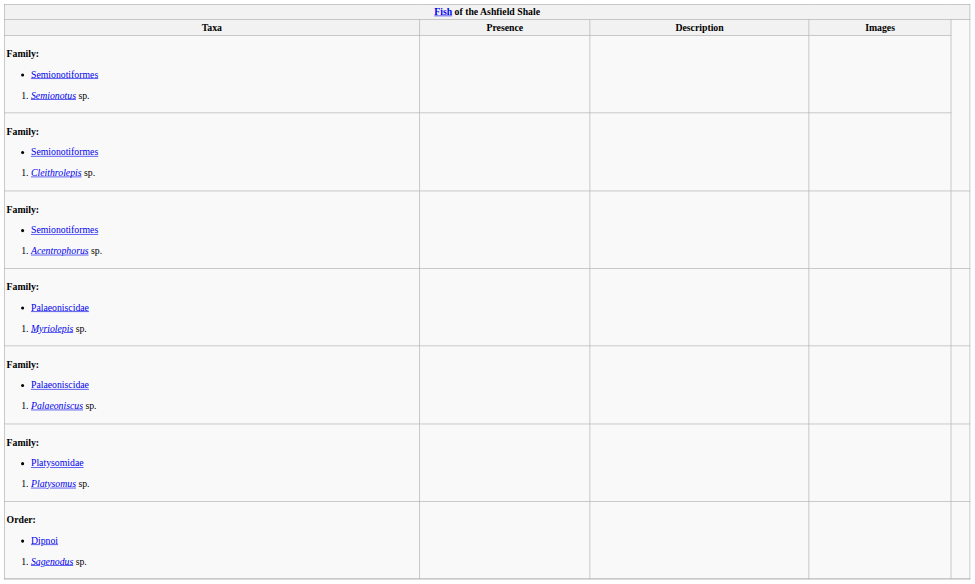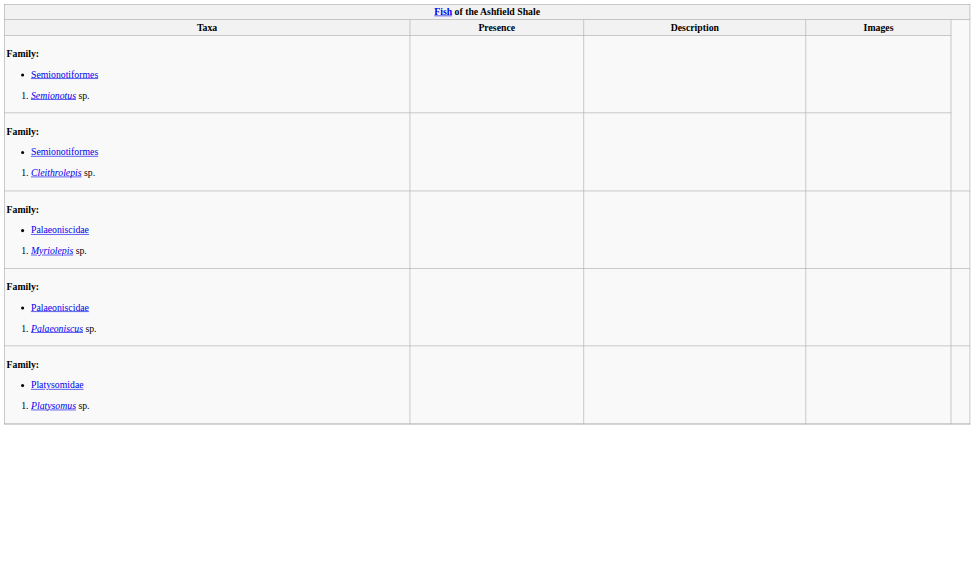- row: (212, 230)
- row: (212, 541)
